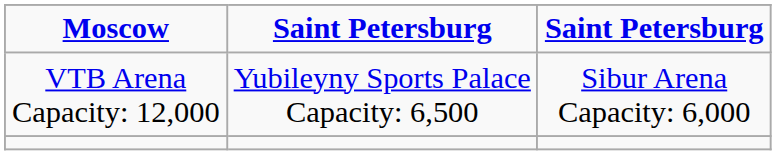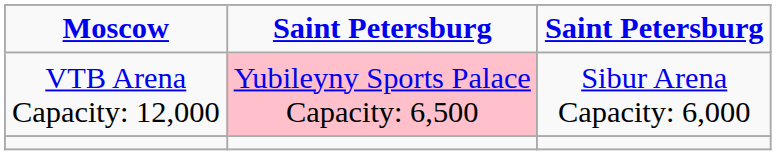(382, 93) no background -> (382, 93) pink background
